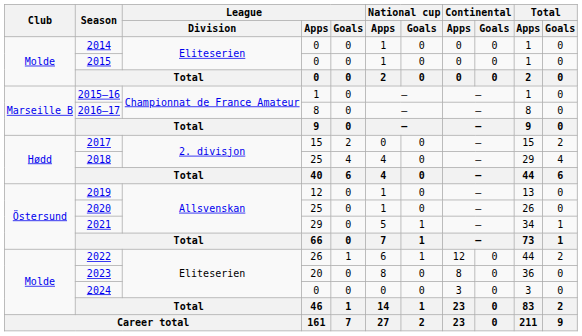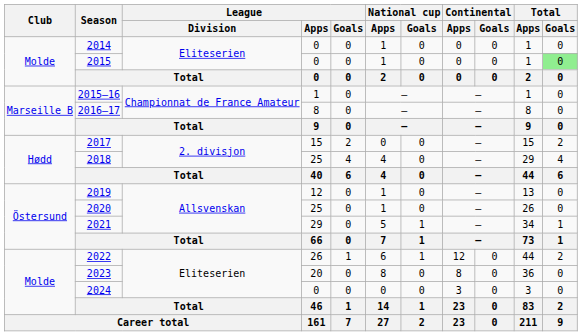(560, 61) no background -> (560, 61) lightgreen background
